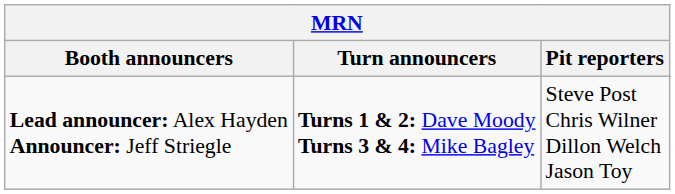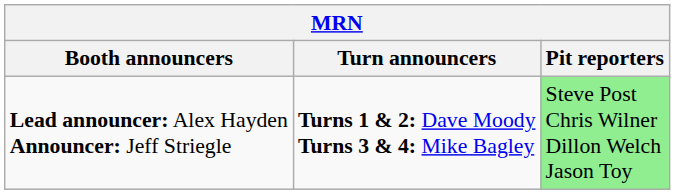(603, 132) no background -> (603, 132) lightgreen background
